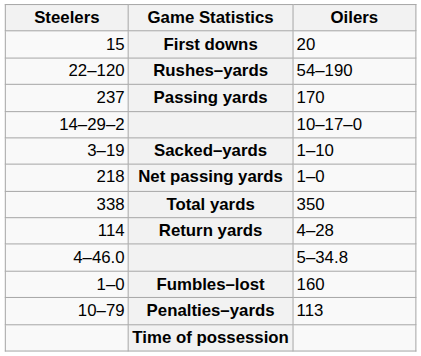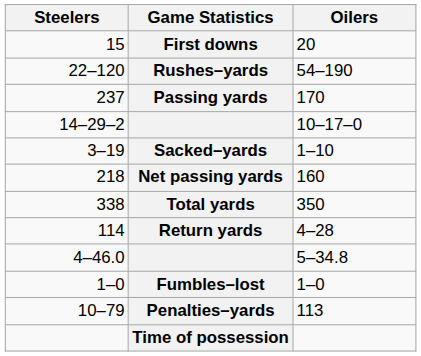(311, 177) 1–0 -> (311, 177) 160
(311, 284) 160 -> (311, 284) 1–0
